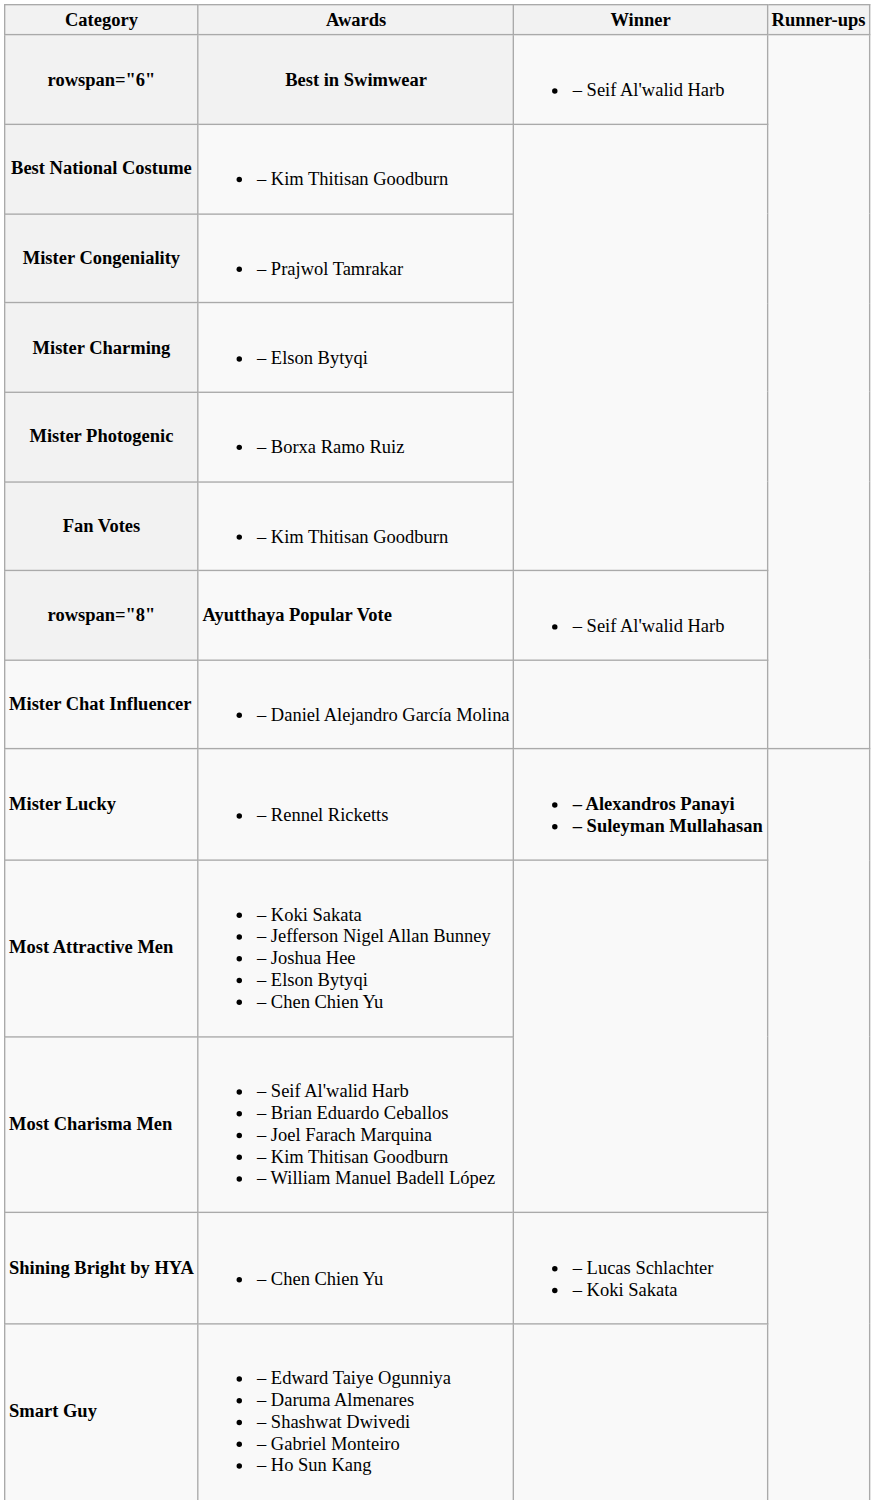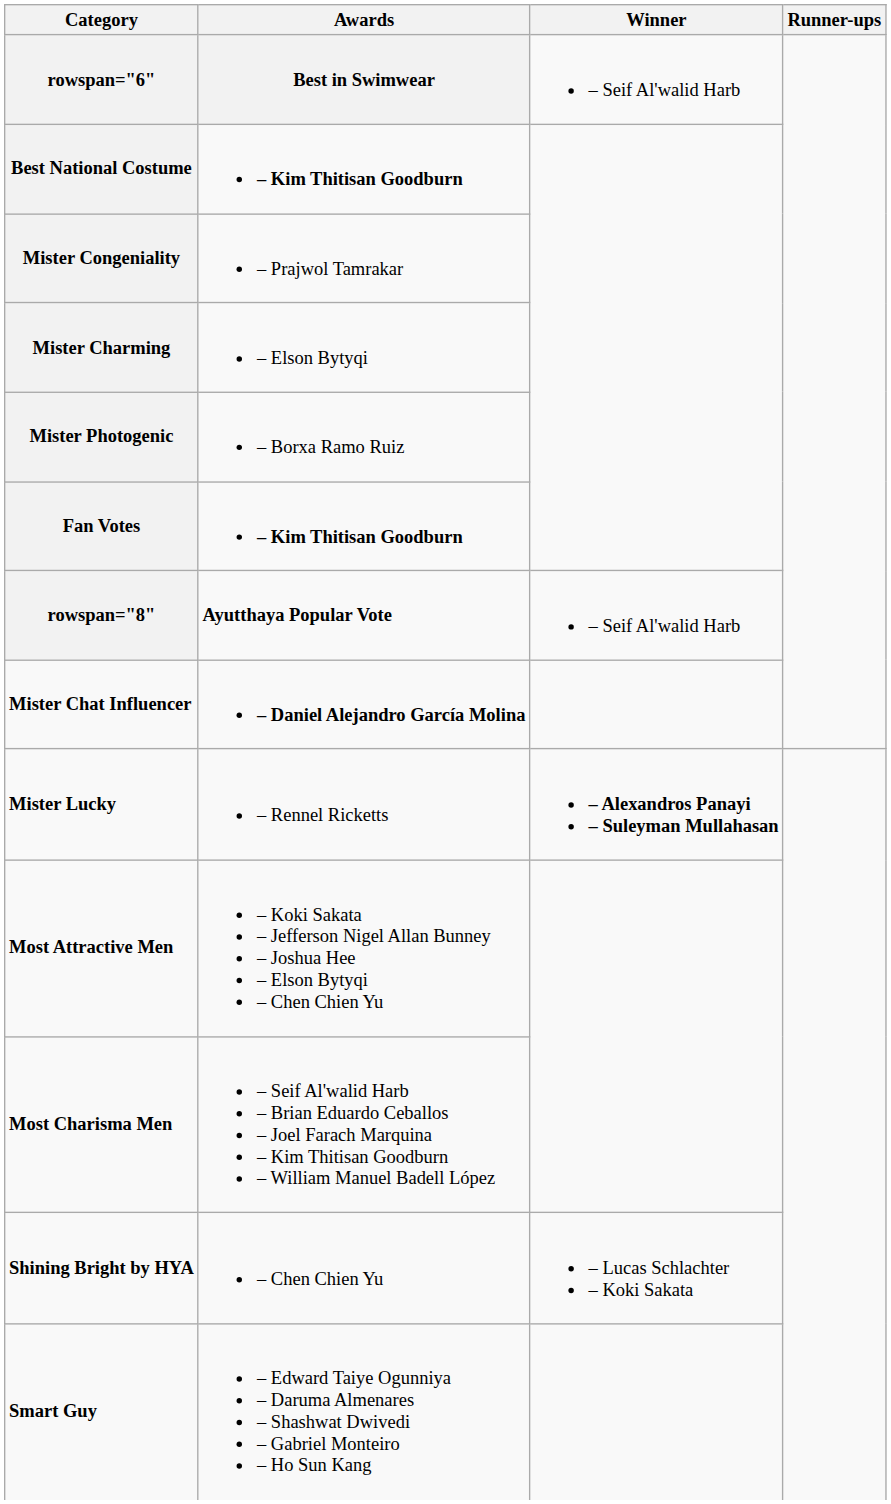(356, 180) normal -> (364, 180) bold
(356, 537) normal -> (364, 537) bold
(356, 715) normal -> (364, 715) bold
